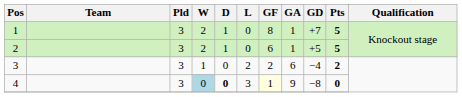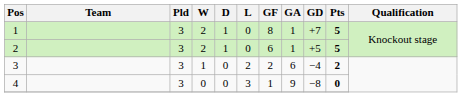(203, 83) lightblue background -> (203, 83) no background
(226, 83) bold -> (226, 83) normal
(270, 83) lightyellow background -> (270, 83) no background
